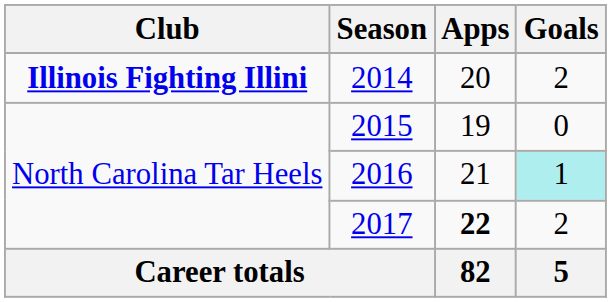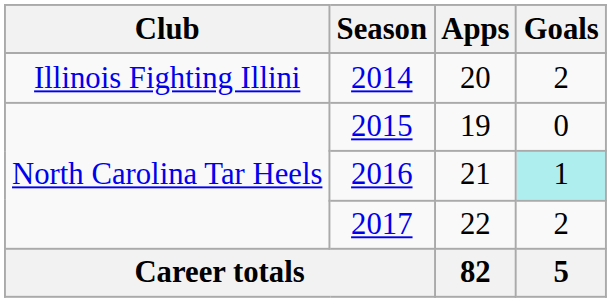(167, 77) bold -> (167, 77) normal
(475, 223) bold -> (475, 223) normal
